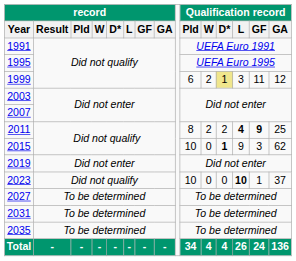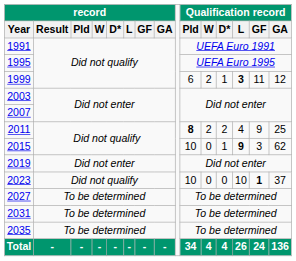(224, 79) khaki background -> (224, 79) no background
(241, 79) normal -> (241, 79) bold
(191, 130) normal -> (191, 130) bold
(241, 130) bold -> (241, 130) normal
(259, 130) bold -> (259, 130) normal
(224, 146) bold -> (224, 146) normal
(241, 146) normal -> (241, 146) bold
(241, 180) bold -> (241, 180) normal
(259, 180) normal -> (259, 180) bold
